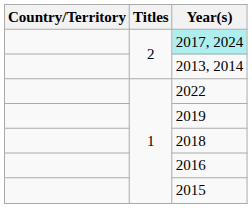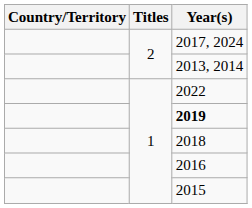(210, 41) paleturquoise background -> (210, 41) no background
(191, 116) normal -> (191, 116) bold
